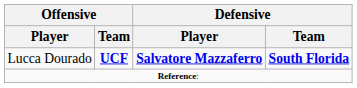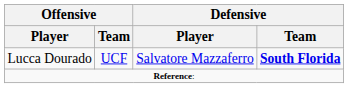(114, 58) bold -> (114, 58) normal
(199, 58) bold -> (195, 58) normal
